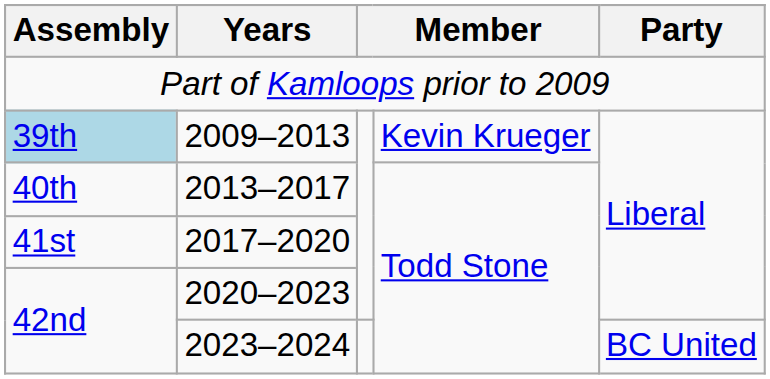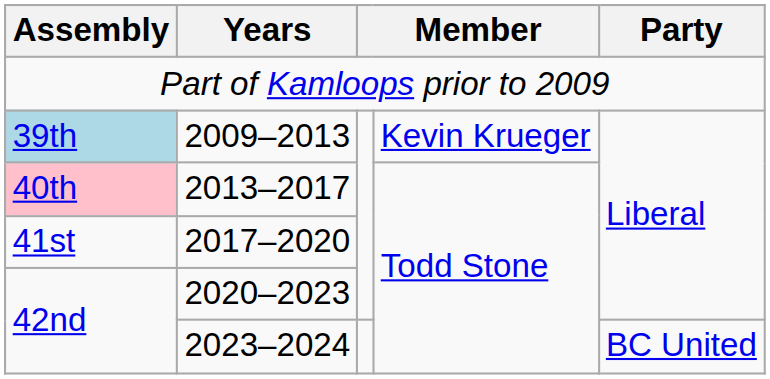(45, 188) no background -> (45, 188) pink background
